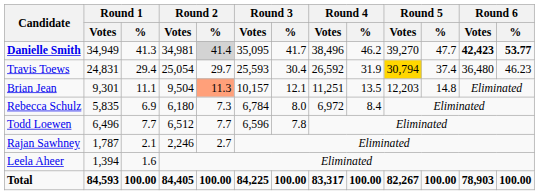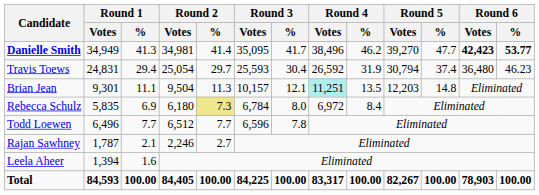(221, 50) lightgrey background -> (221, 50) no background
(403, 69) gold background -> (403, 69) no background
(221, 87) lightsalmon background -> (221, 87) no background
(328, 87) no background -> (328, 87) paleturquoise background
(224, 106) no background -> (224, 106) khaki background
